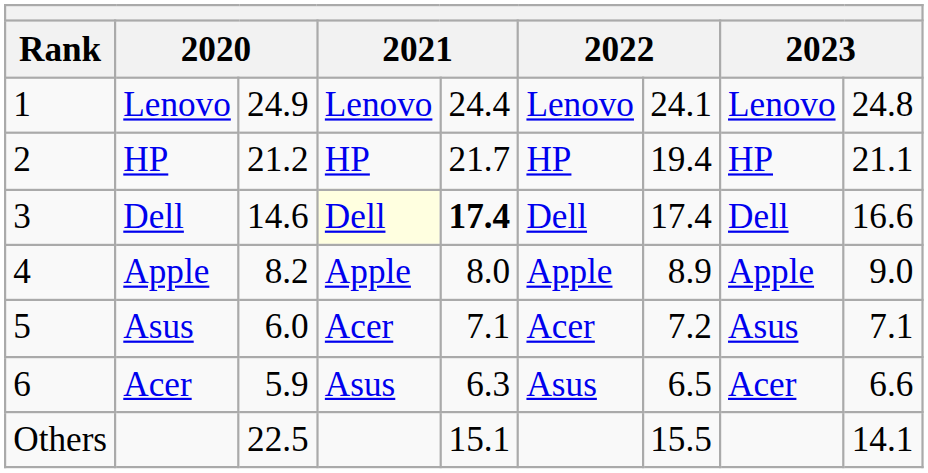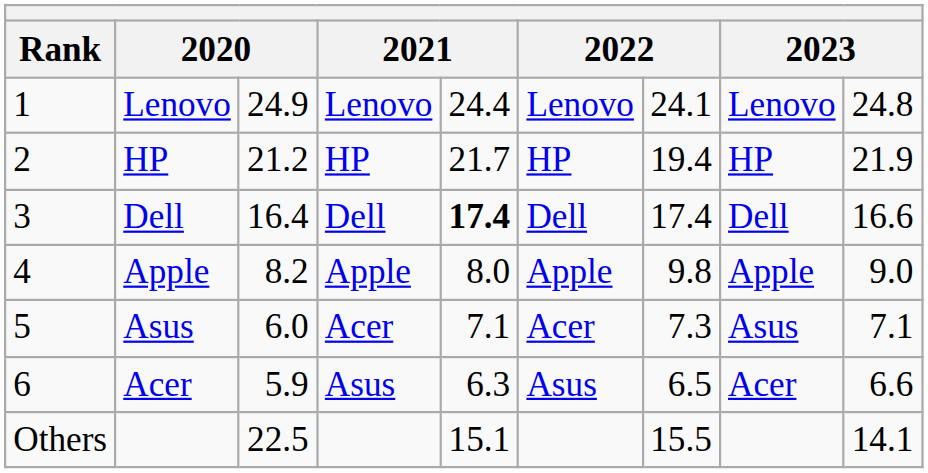(883, 160) 21.1 -> (883, 160) 21.9
(278, 216) 14.6 -> (278, 216) 16.4
(355, 216) lightyellow background -> (355, 216) no background
(690, 271) 8.9 -> (690, 271) 9.8
(690, 327) 7.2 -> (690, 327) 7.3
